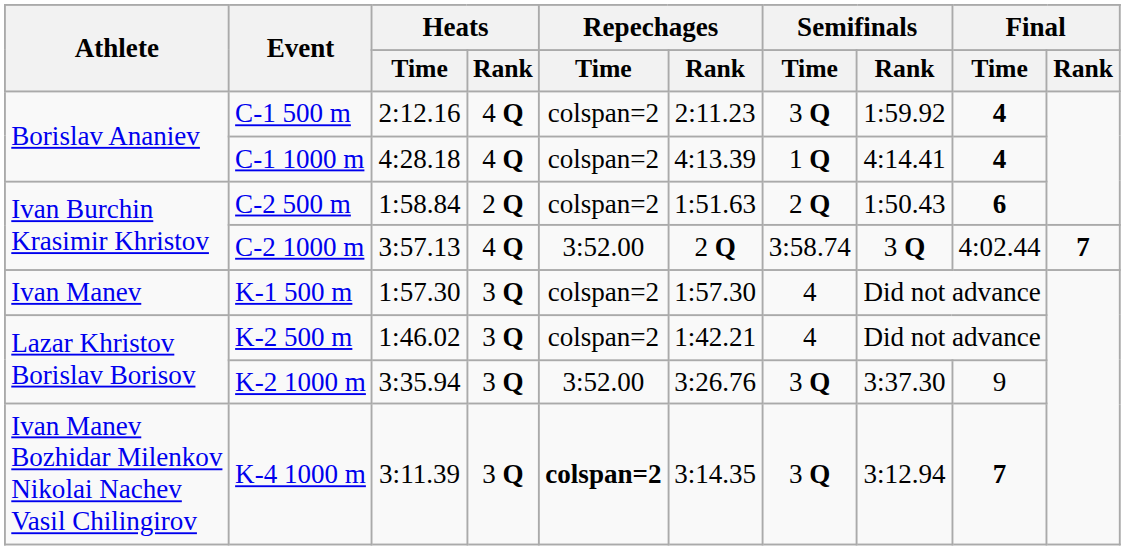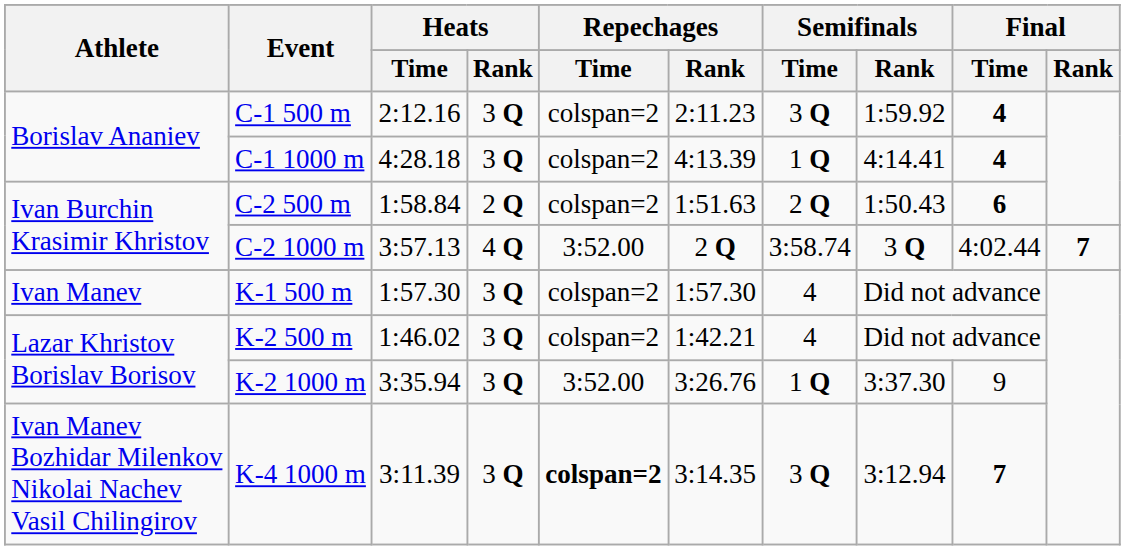(503, 114) 4 Q -> (503, 114) 3 Q
(503, 158) 4 Q -> (503, 158) 3 Q
(810, 382) 3 Q -> (810, 382) 1 Q
